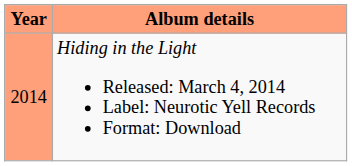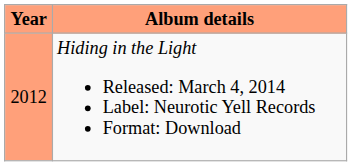(29, 96) 2014 -> (29, 96) 2012
